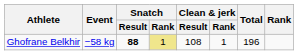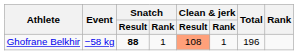(163, 43) khaki background -> (163, 43) no background
(193, 43) no background -> (193, 43) lightsalmon background
